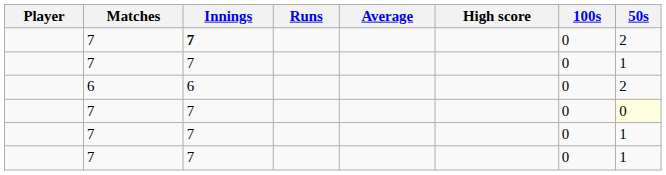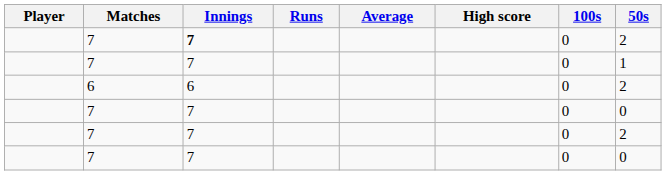(623, 110) lightyellow background -> (623, 110) no background
(623, 134) 1 -> (623, 134) 2
(623, 157) 1 -> (623, 157) 0
